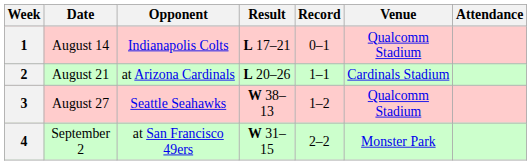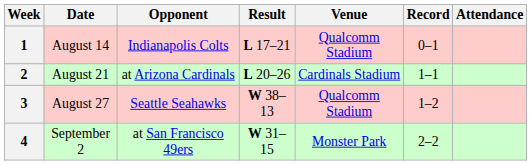columns swapped: (319, 15) <-> (398, 15)
